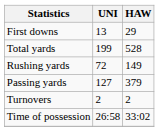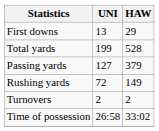rows swapped: (38, 65) <-> (37, 83)
